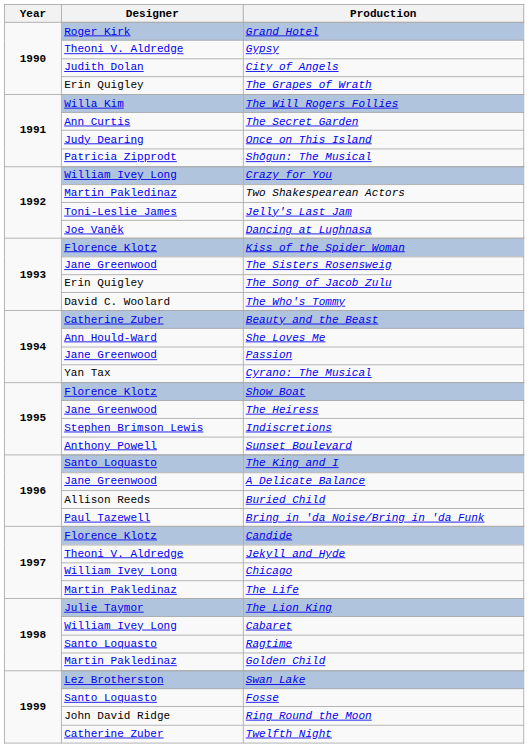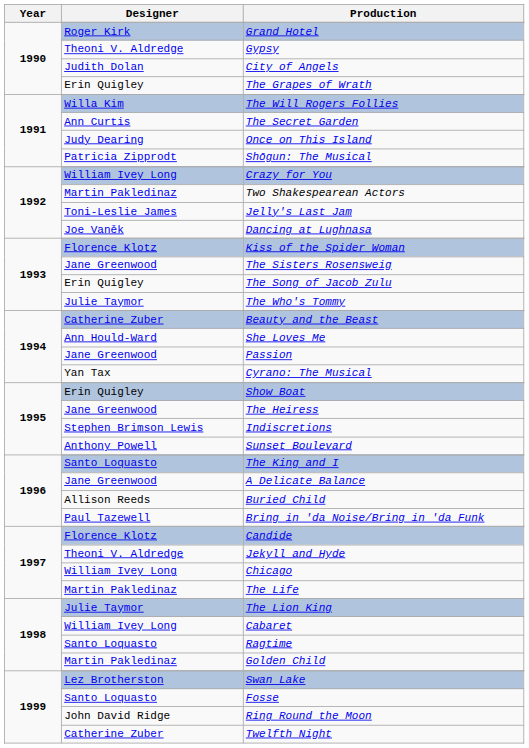(117, 302) David C. Woolard -> (104, 302) Julie Taymor
(111, 392) Florence Klotz -> (104, 392) Erin Quigley
